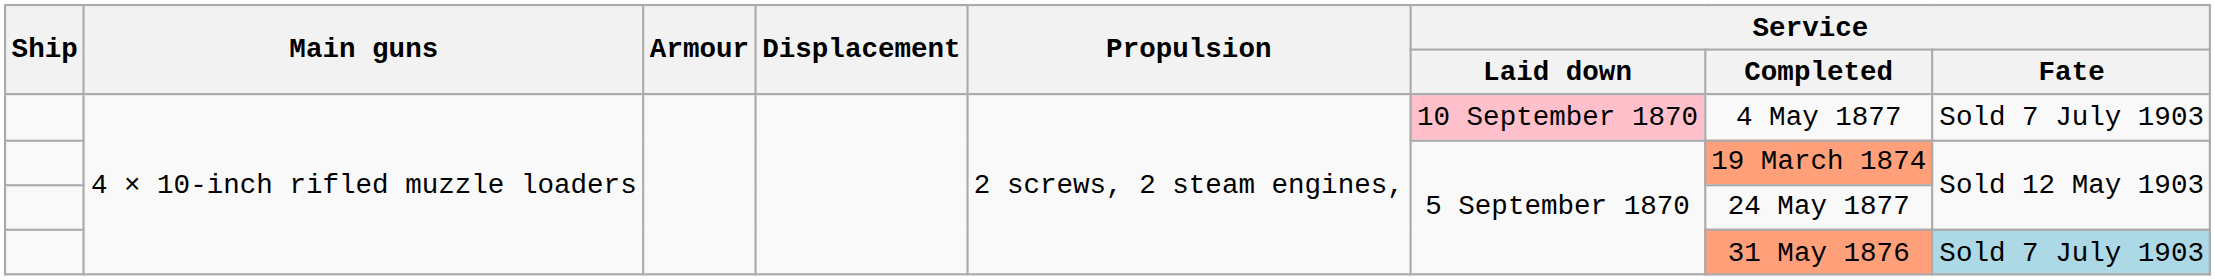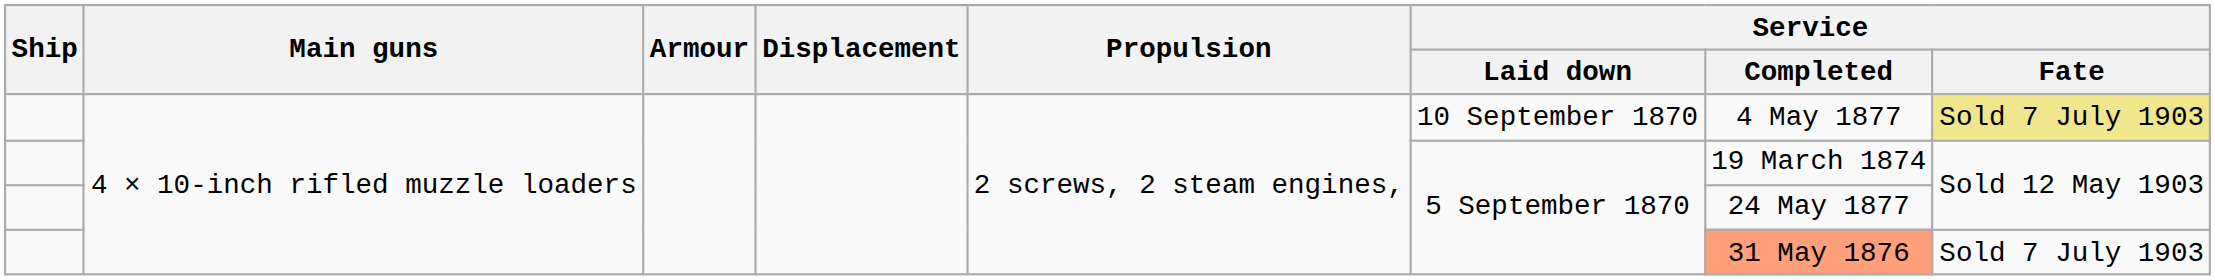(1558, 117) pink background -> (1558, 117) no background
(2072, 117) no background -> (2072, 117) khaki background
(1819, 162) lightsalmon background -> (1819, 162) no background
(2072, 252) lightblue background -> (2072, 252) no background
